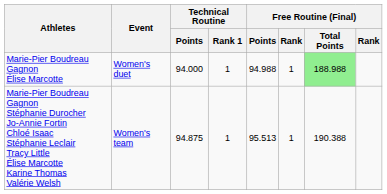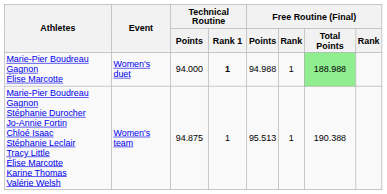(227, 70) normal -> (227, 70) bold
